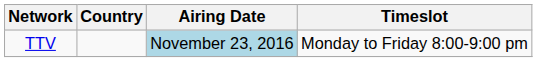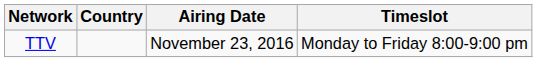(222, 43) lightblue background -> (222, 43) no background
